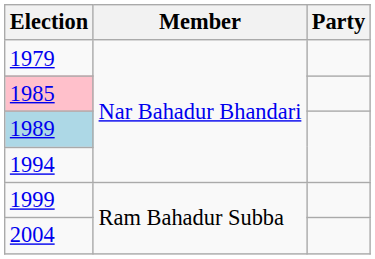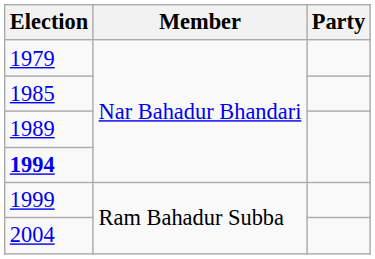(32, 93) pink background -> (32, 93) no background
(32, 128) lightblue background -> (32, 128) no background
(32, 164) normal -> (32, 164) bold
